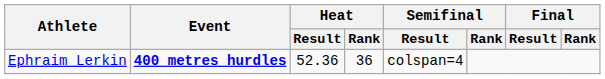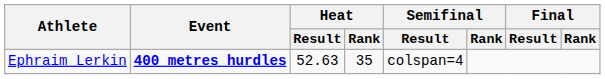(317, 61) 52.36 -> (317, 61) 52.63
(364, 61) 36 -> (364, 61) 35
